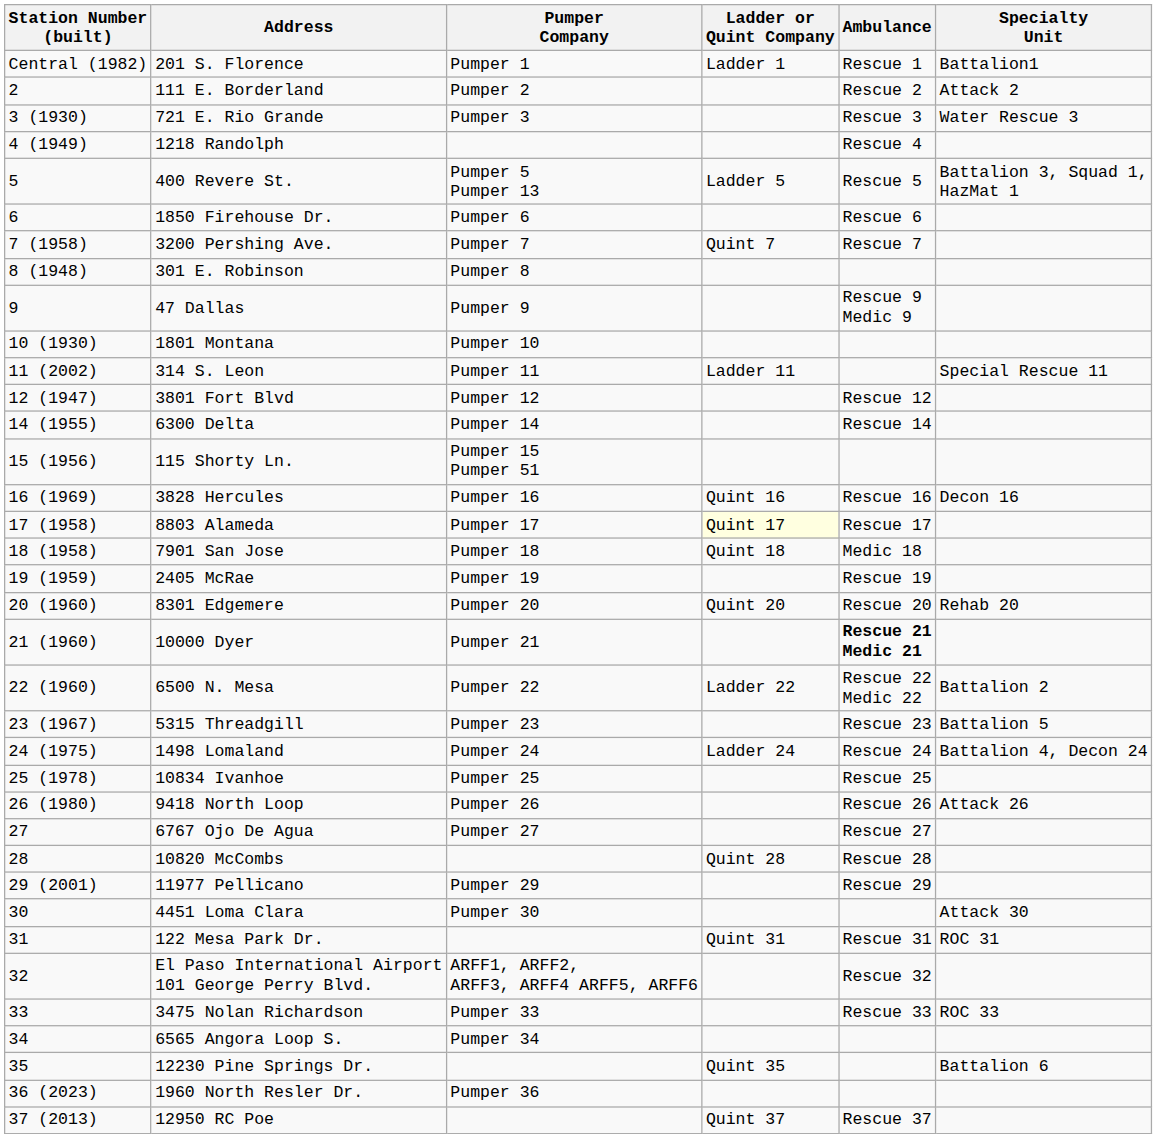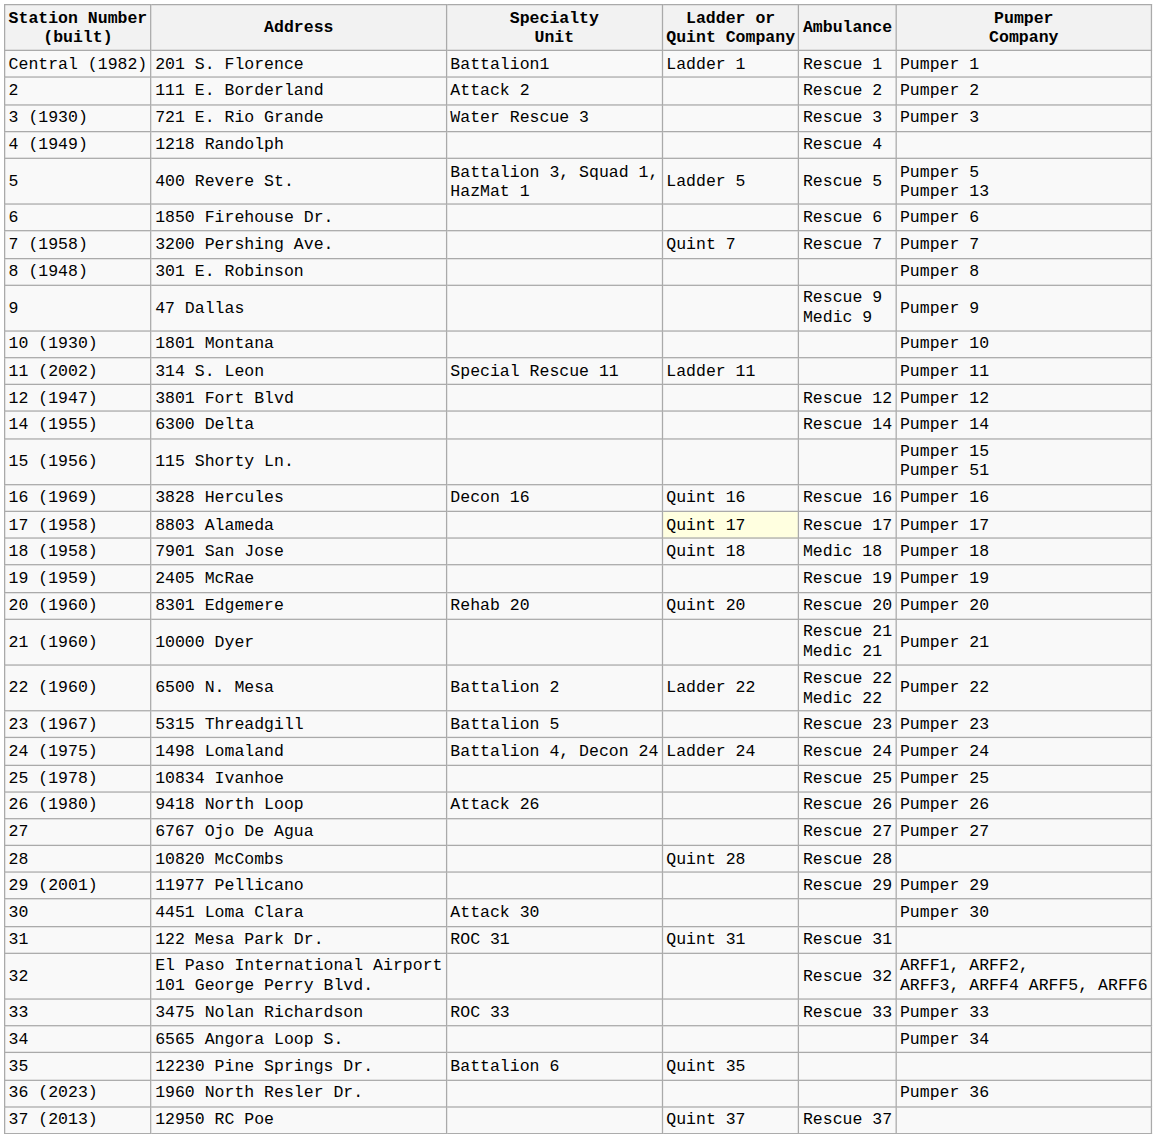columns swapped: (574, 28) <-> (1044, 28)
(887, 642) bold -> (847, 642) normal
